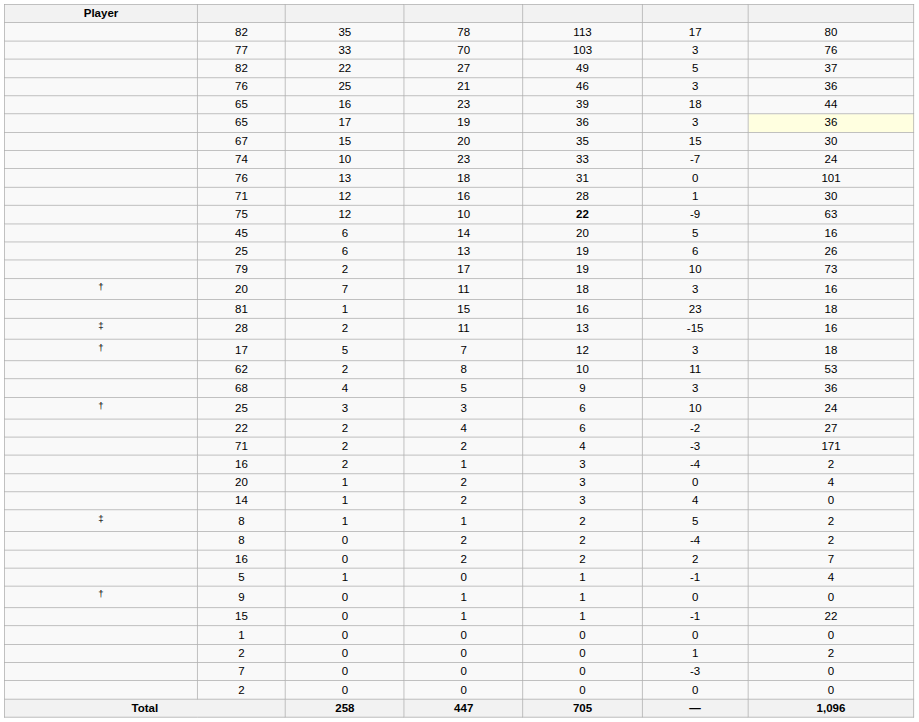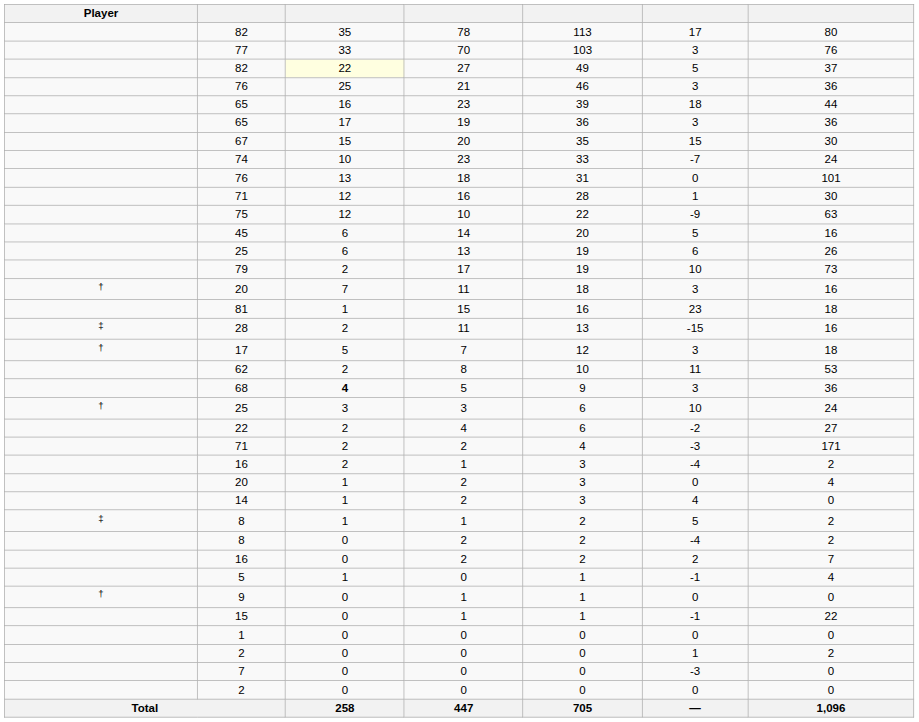(345, 68) no background -> (345, 68) lightyellow background
(831, 123) lightyellow background -> (831, 123) no background
(583, 214) bold -> (583, 214) normal
(345, 388) normal -> (345, 388) bold
